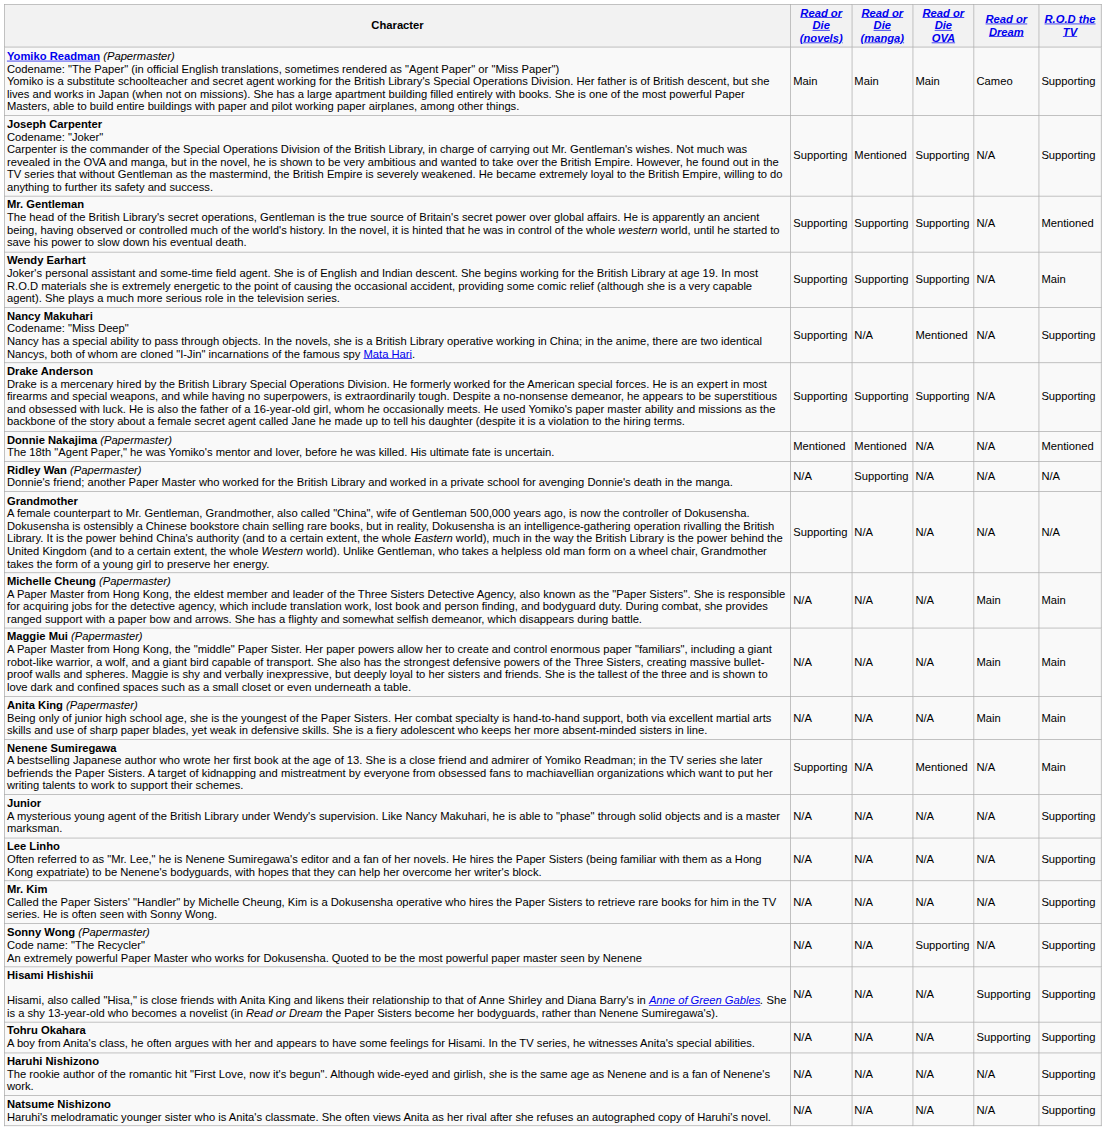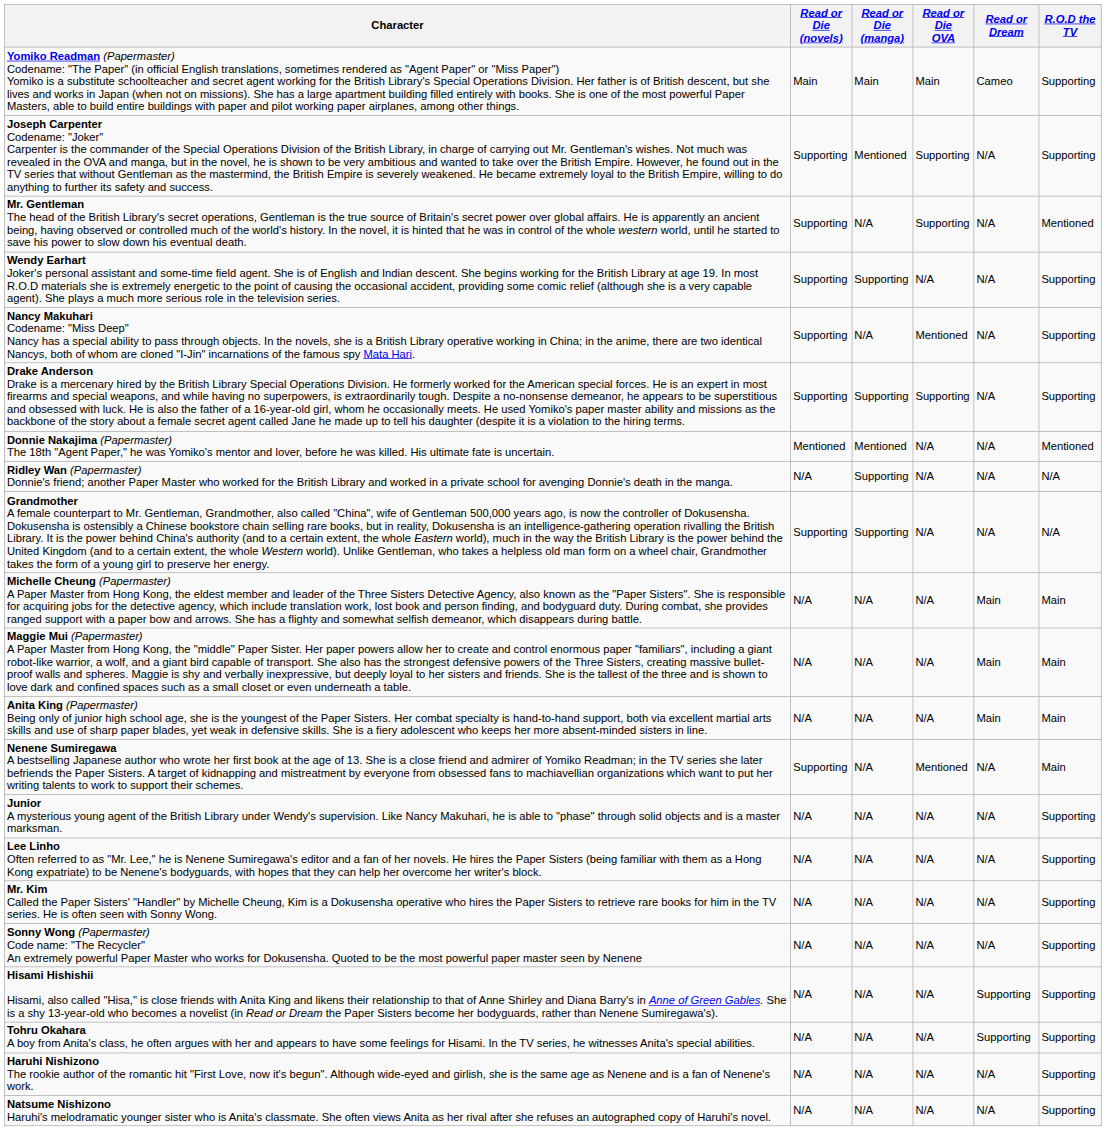(881, 224) Supporting -> (864, 224) N/A
(943, 279) Supporting -> (925, 279) N/A
(1054, 279) Main -> (1068, 279) Supporting
(864, 532) N/A -> (881, 532) Supporting
(943, 945) Supporting -> (925, 945) N/A
